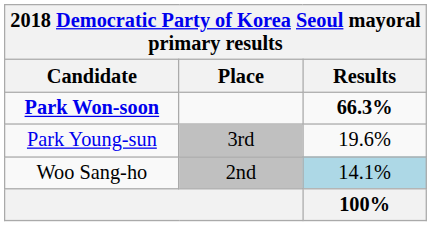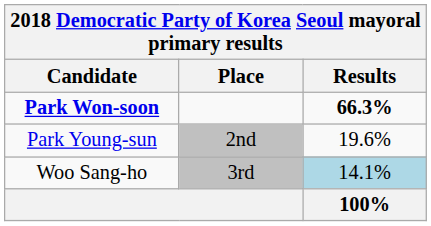(241, 140) 3rd -> (241, 140) 2nd
(241, 172) 2nd -> (241, 172) 3rd
